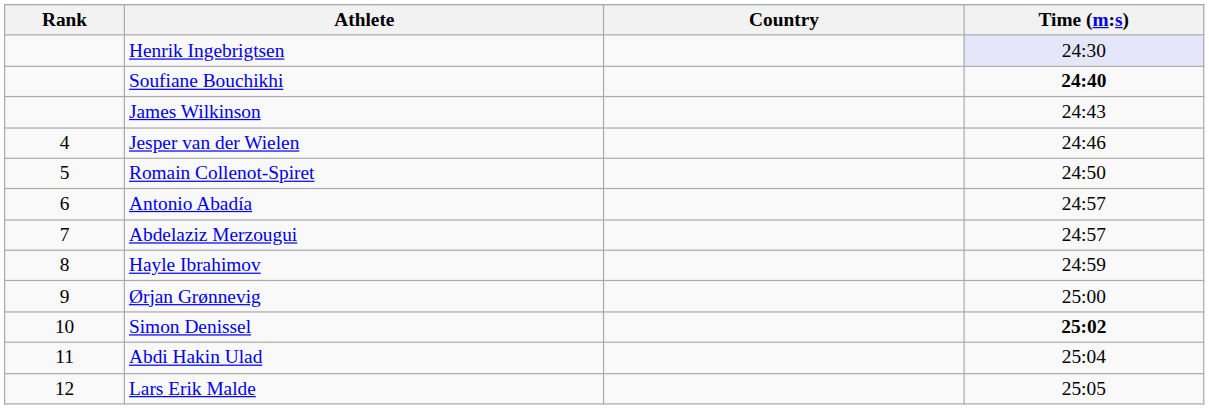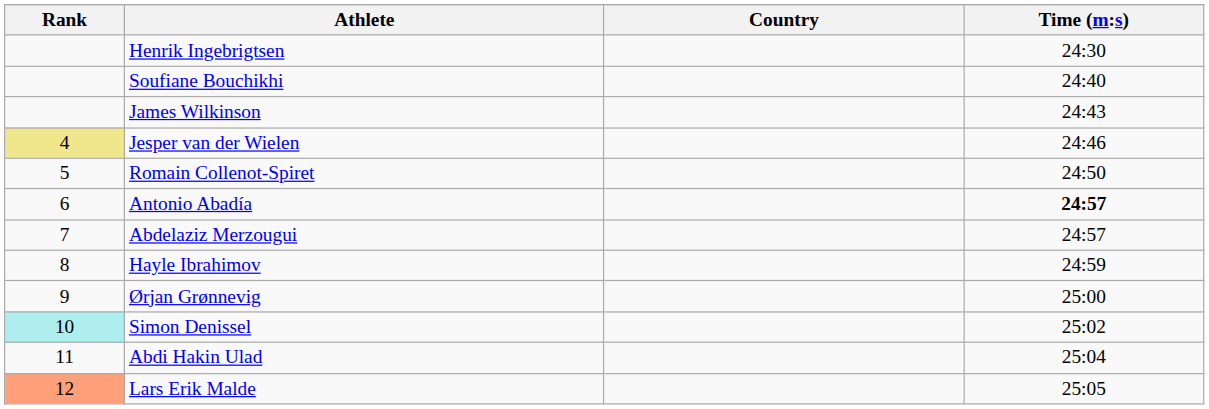(1084, 50) lavender background -> (1084, 50) no background
(1084, 81) bold -> (1084, 81) normal
(65, 142) no background -> (65, 142) khaki background
(1084, 204) normal -> (1084, 204) bold
(65, 326) no background -> (65, 326) paleturquoise background
(1084, 326) bold -> (1084, 326) normal
(65, 388) no background -> (65, 388) lightsalmon background
